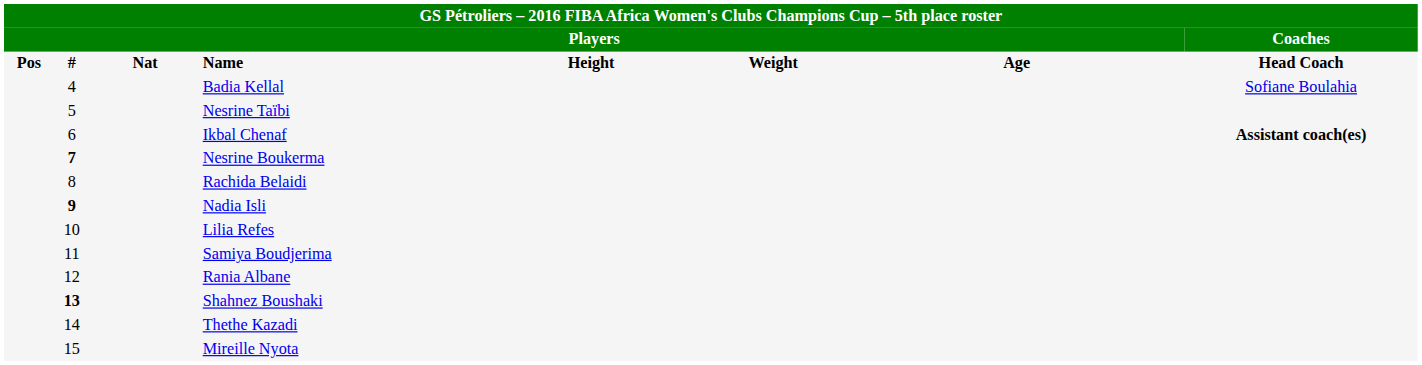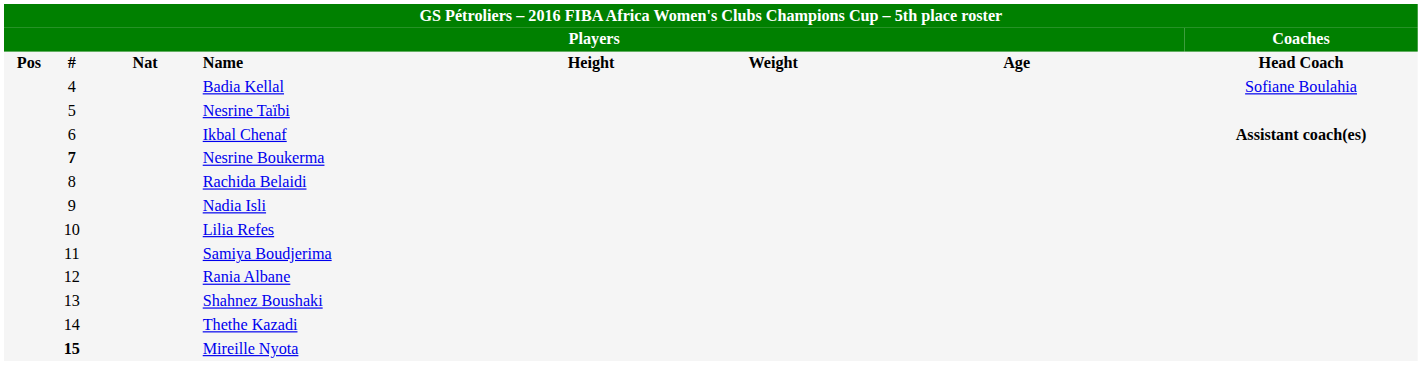(72, 206) bold -> (72, 206) normal
(72, 301) bold -> (72, 301) normal
(72, 349) normal -> (72, 349) bold
